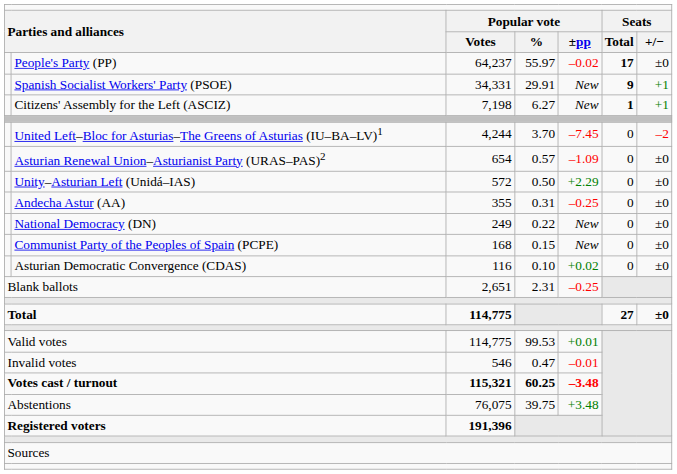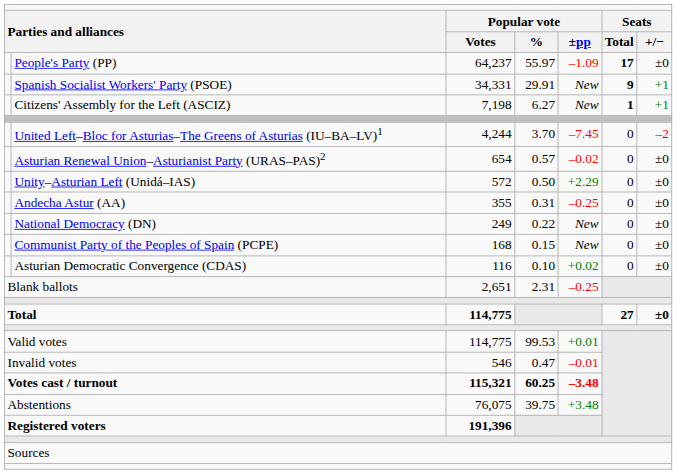(584, 63) –0.02 -> (584, 63) –1.09
(584, 159) –1.09 -> (584, 159) –0.02
